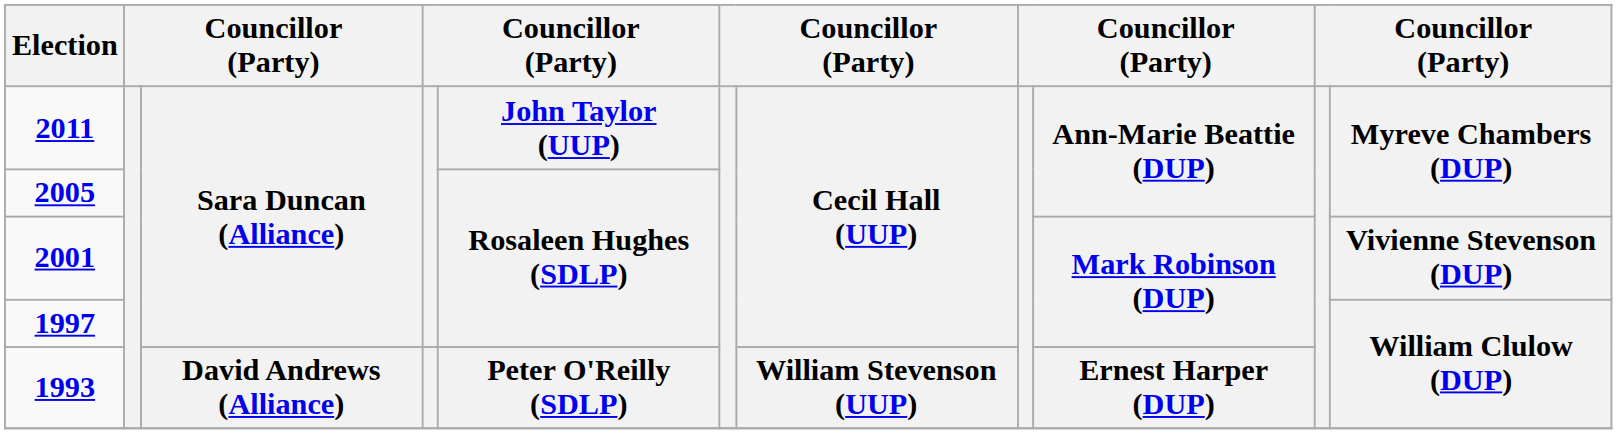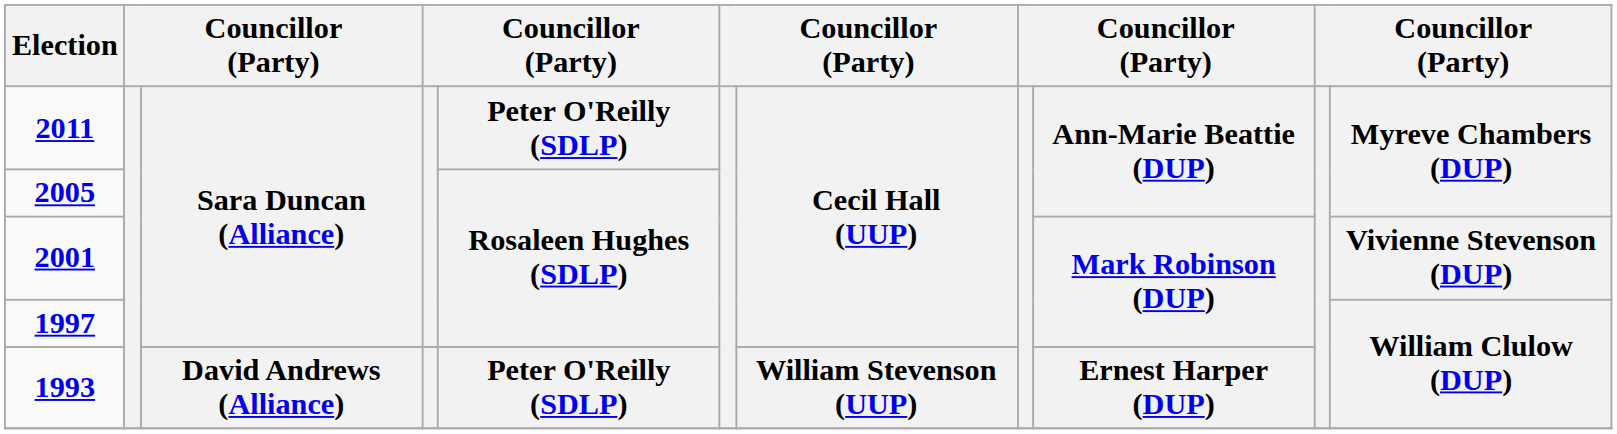(579, 127) John Taylor (UUP) -> (579, 127) Peter O'Reilly (SDLP)
